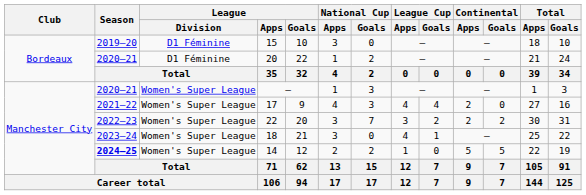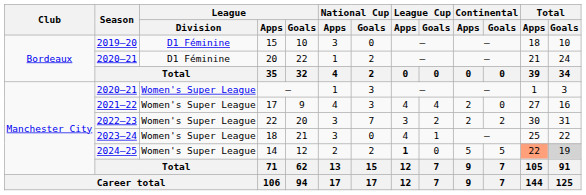(117, 151) bold -> (117, 151) normal
(405, 151) normal -> (405, 151) bold
(534, 151) no background -> (534, 151) lightsalmon background
(564, 151) no background -> (564, 151) lightgrey background
